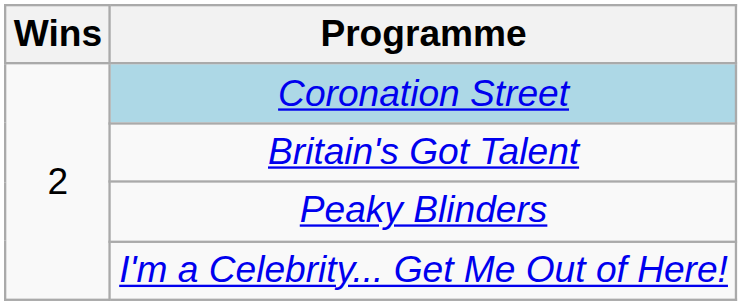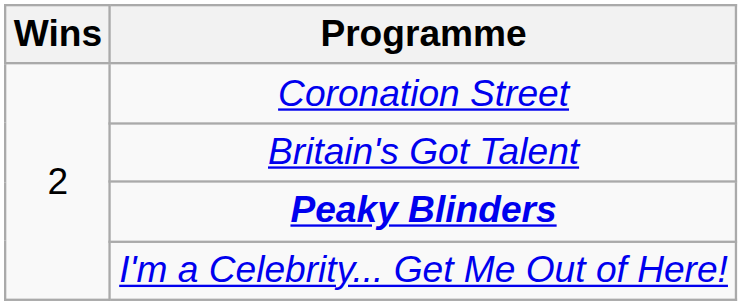(424, 92) lightblue background -> (424, 92) no background
(424, 210) normal -> (424, 210) bold
